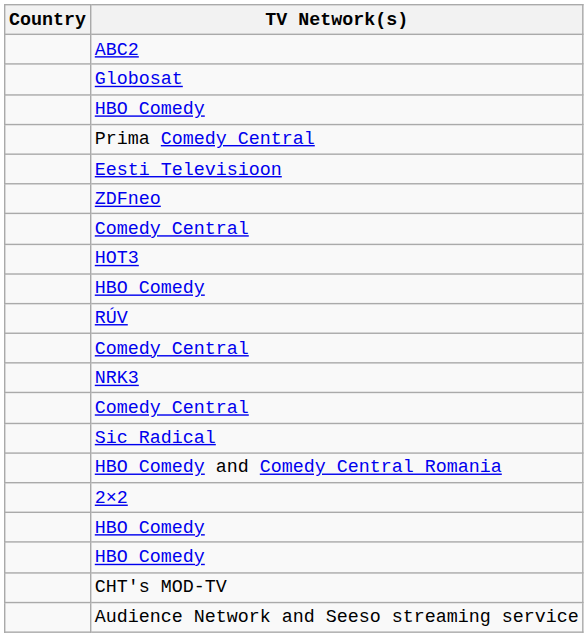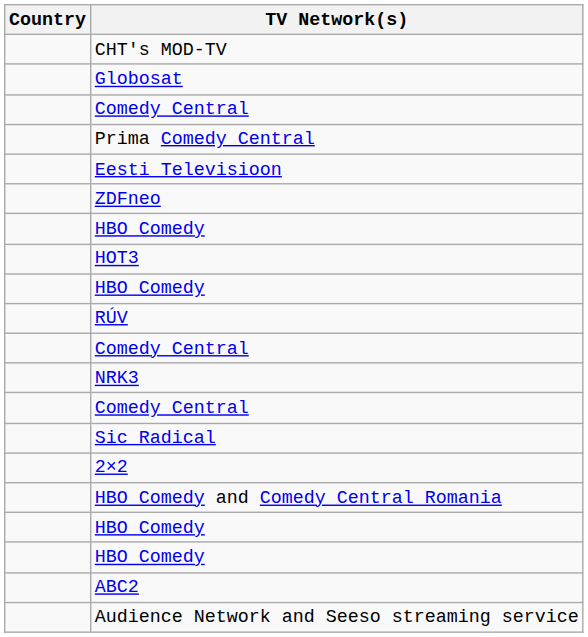(117, 50) ABC2 -> (161, 50) CHT's MOD-TV
(150, 109) HBO Comedy -> (172, 109) Comedy Central
(172, 229) Comedy Central -> (150, 229) HBO Comedy
(298, 468) HBO Comedy and Comedy Central Romania -> (111, 468) 2×2
(111, 498) 2×2 -> (298, 498) HBO Comedy and Comedy Central Romania
(161, 587) CHT's MOD-TV -> (117, 587) ABC2
